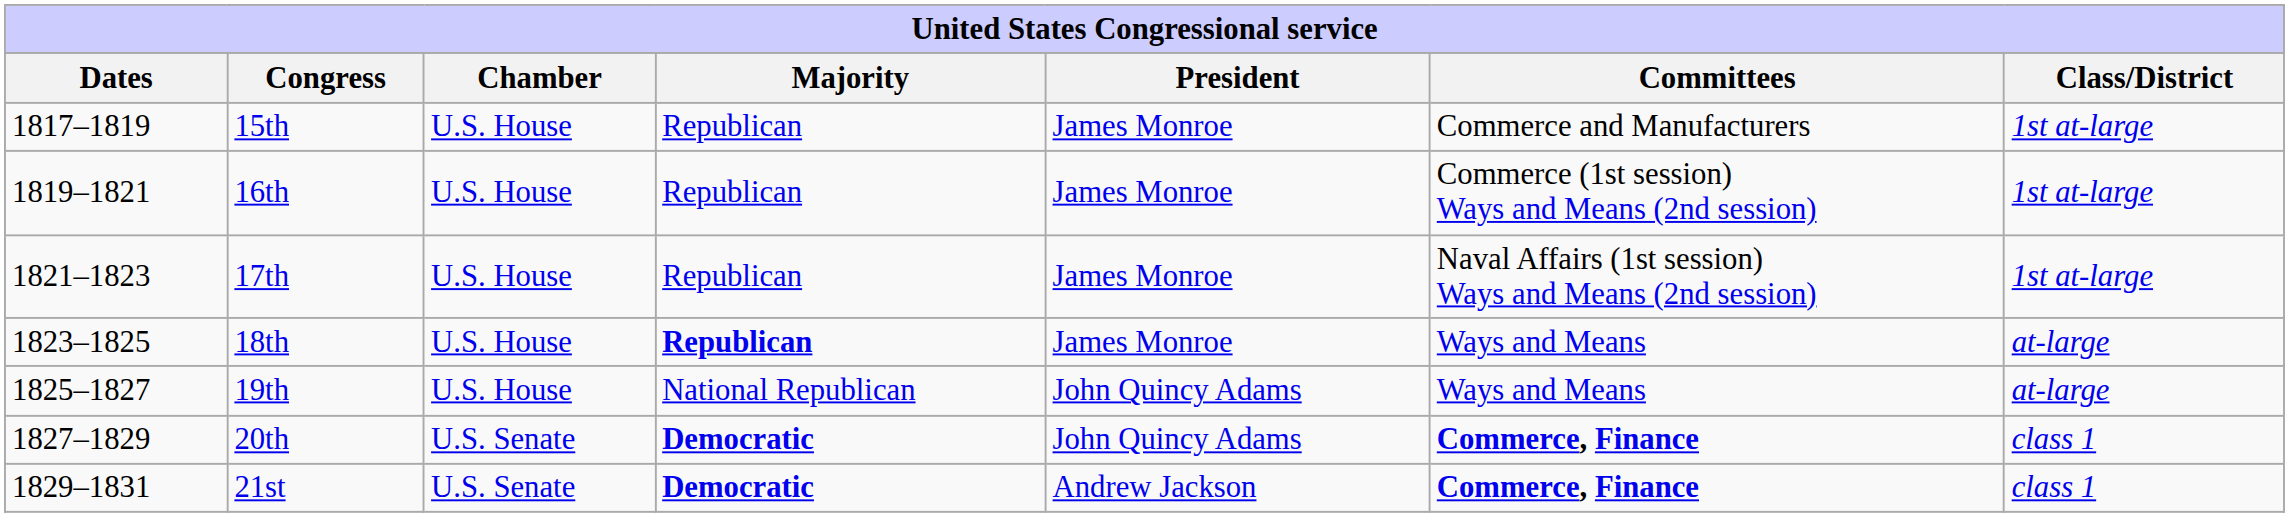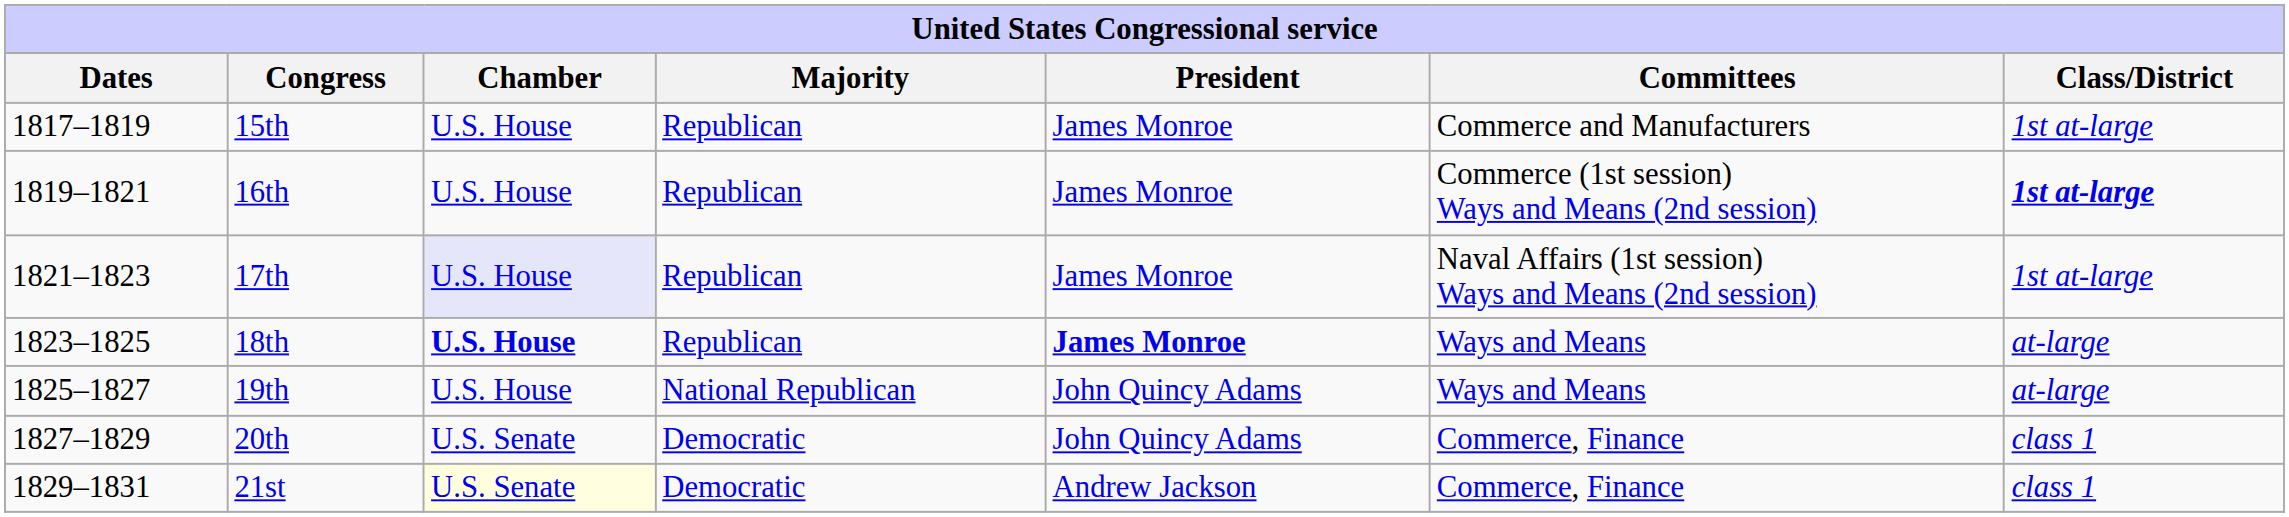(2082, 192) normal -> (2083, 192) bold
(501, 275) no background -> (501, 275) lavender background
(501, 341) normal -> (503, 341) bold
(737, 341) bold -> (732, 341) normal
(1143, 341) normal -> (1149, 341) bold
(738, 439) bold -> (734, 439) normal
(1568, 439) bold -> (1561, 439) normal
(503, 487) no background -> (503, 487) lightyellow background
(738, 487) bold -> (734, 487) normal
(1568, 487) bold -> (1561, 487) normal
